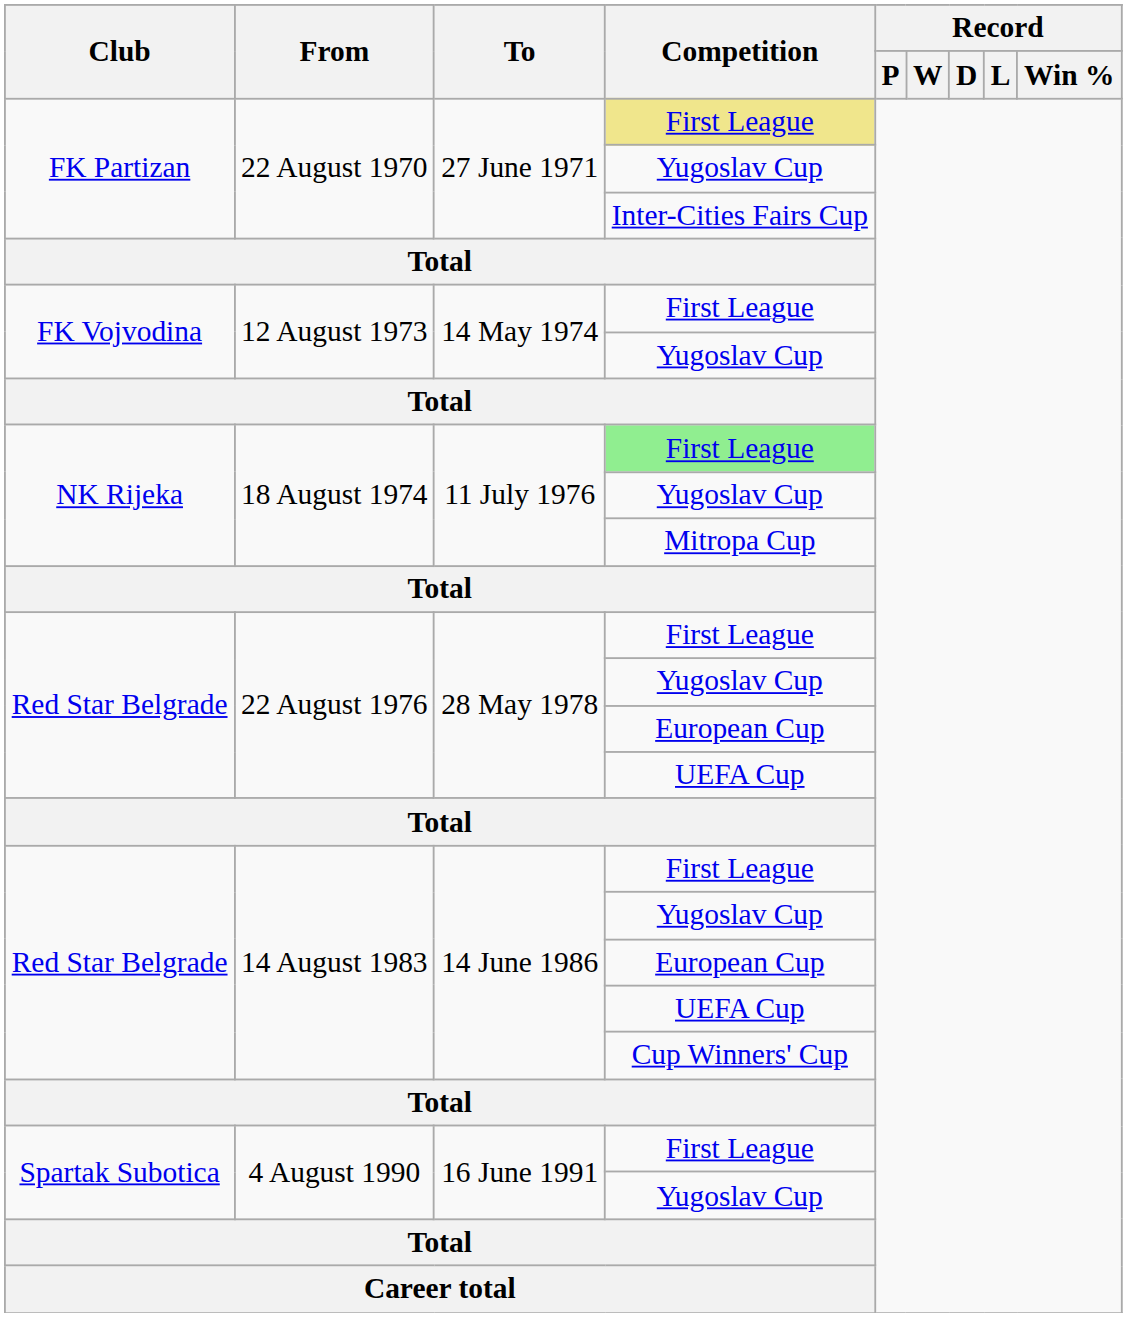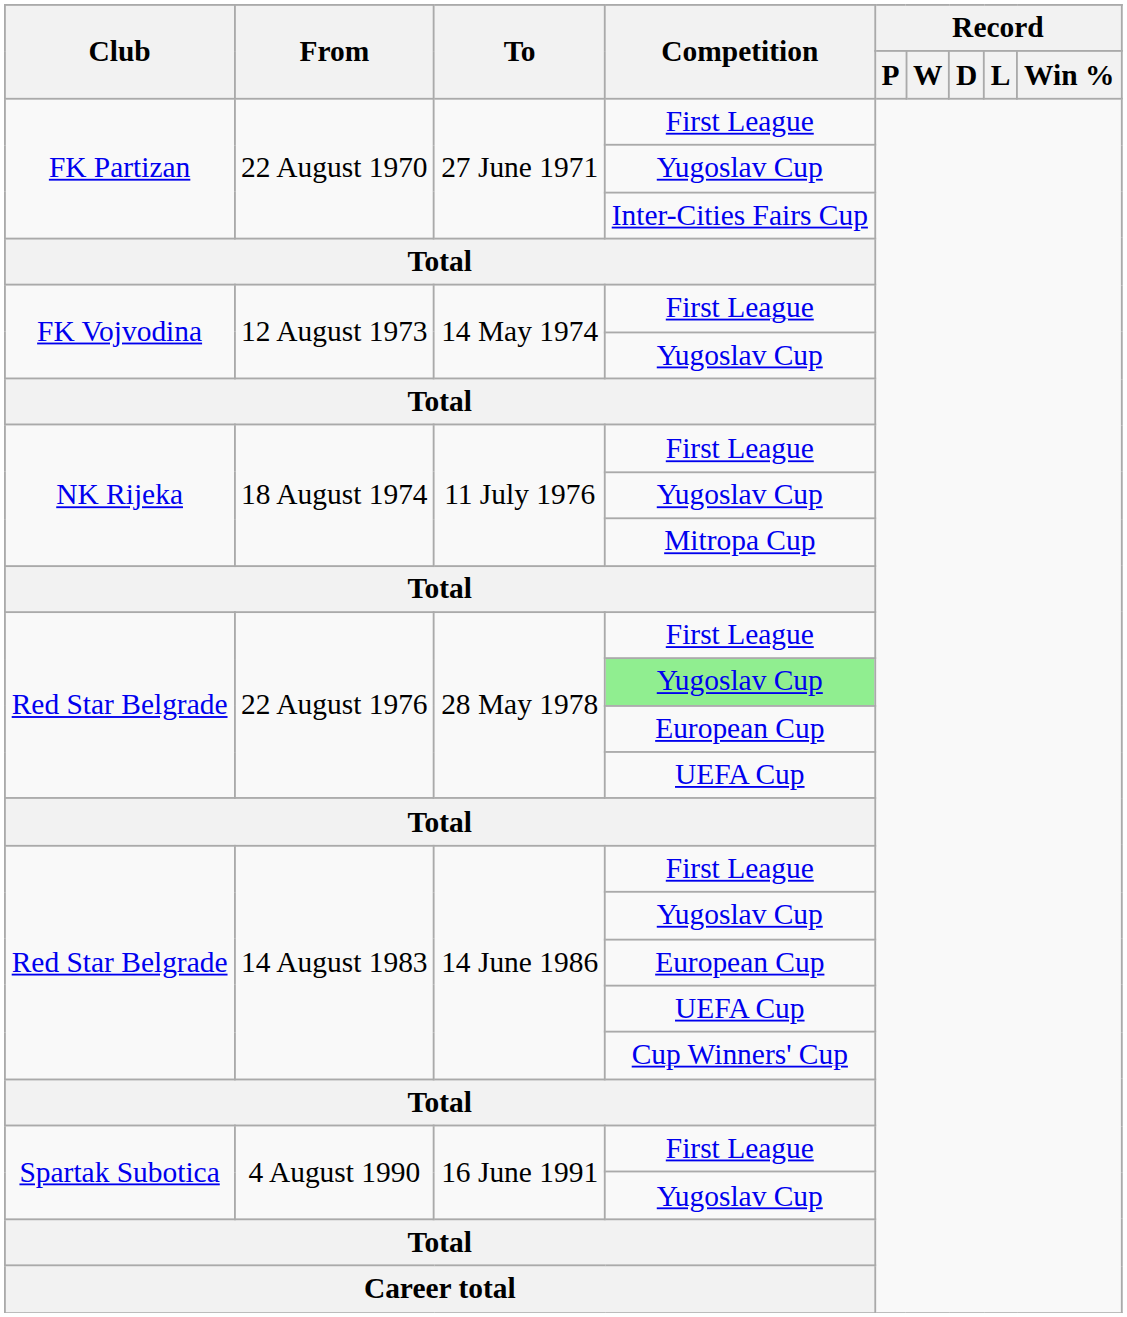(740, 121) khaki background -> (740, 121) no background
(740, 448) lightgreen background -> (740, 448) no background
(740, 681) no background -> (740, 681) lightgreen background
